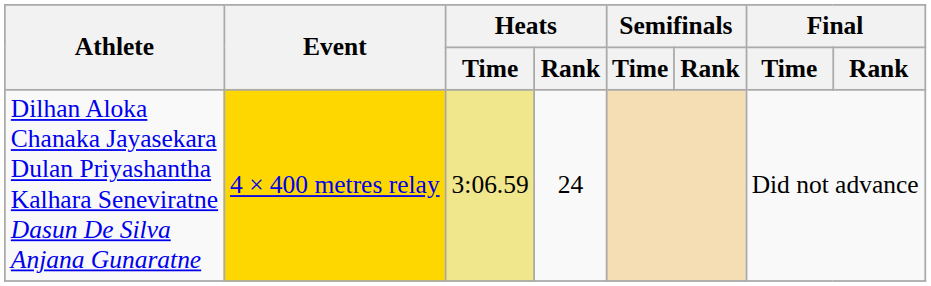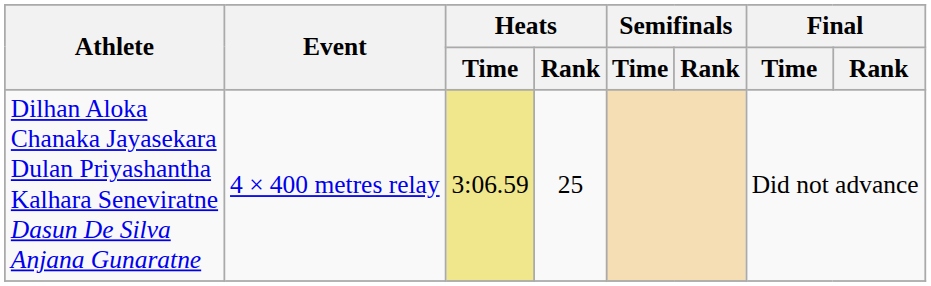(335, 185) gold background -> (335, 185) no background
(570, 185) 24 -> (570, 185) 25
